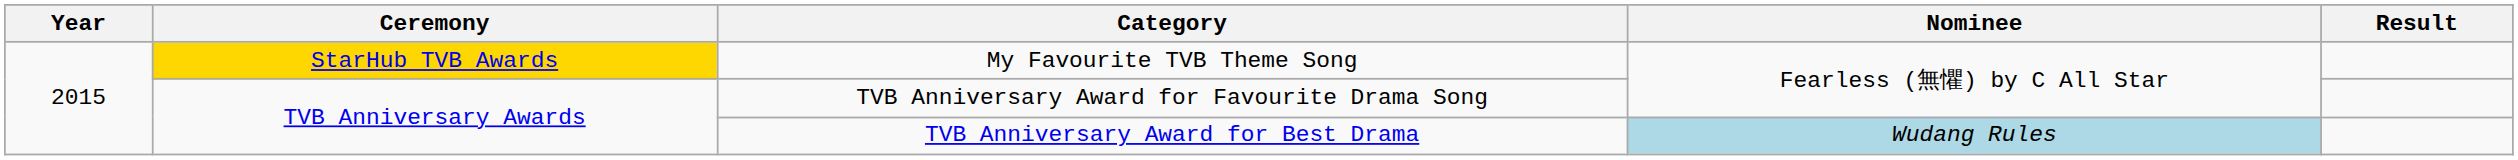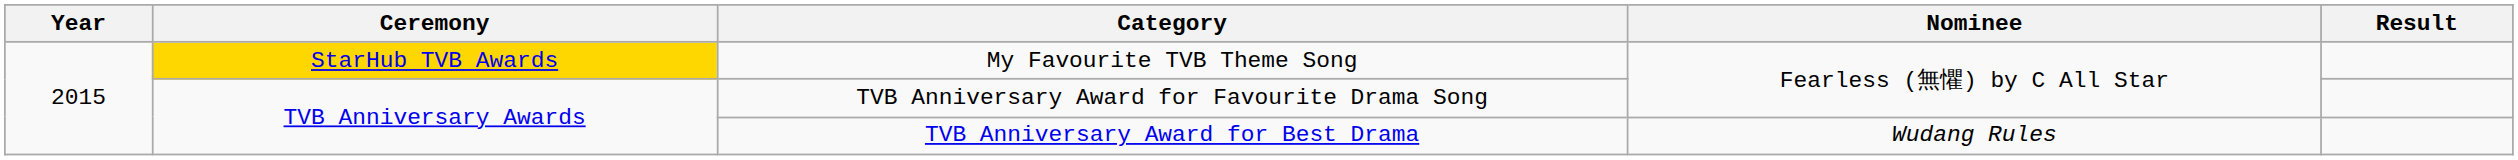(1974, 135) lightblue background -> (1974, 135) no background
